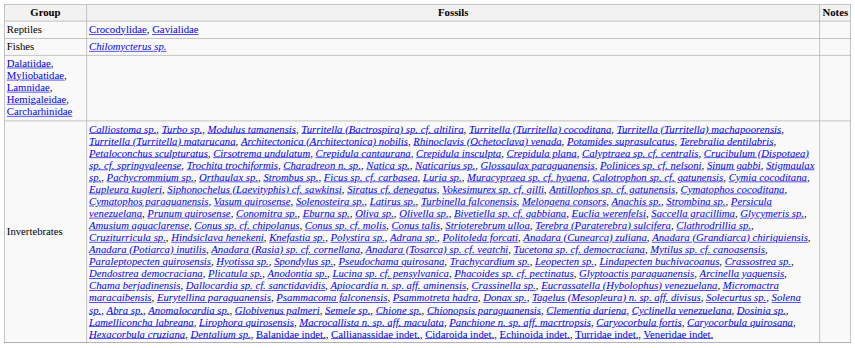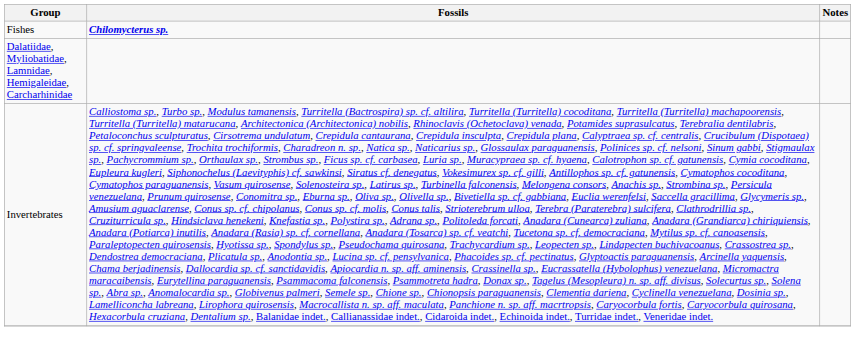- row: (24, 30)
(128, 47) normal -> (129, 30) bold
